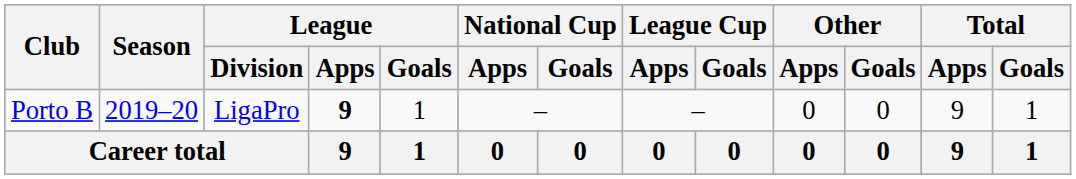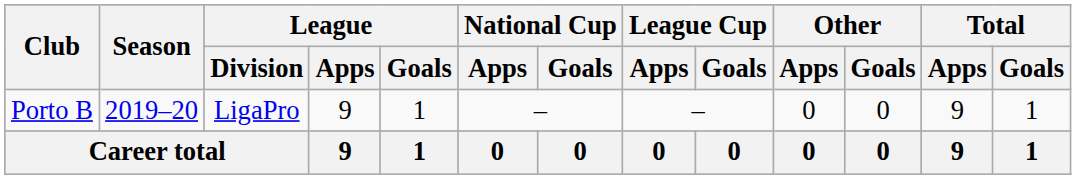(345, 109) bold -> (345, 109) normal
